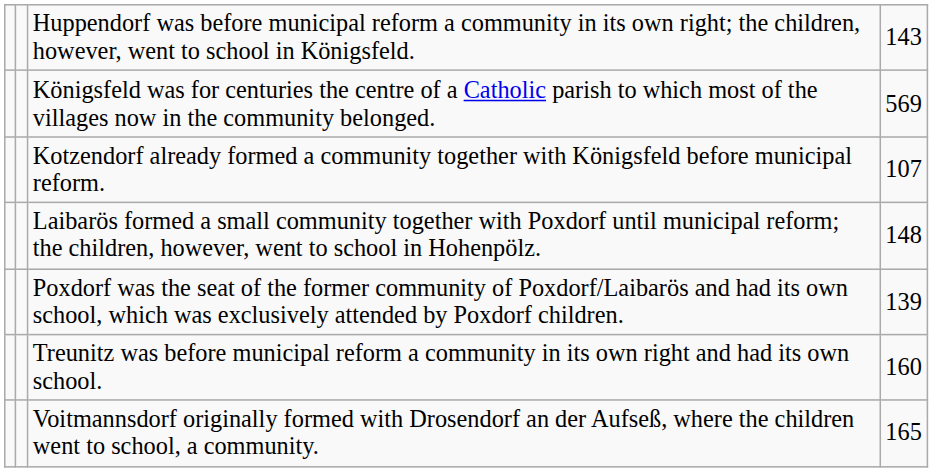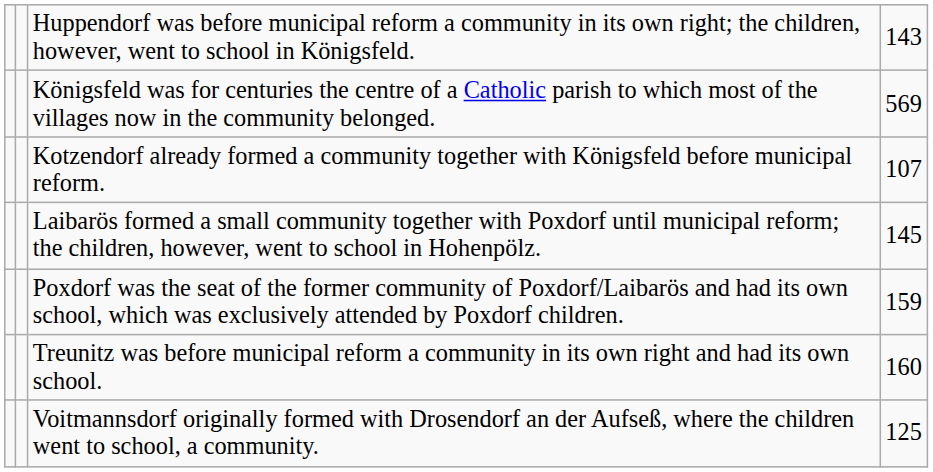(904, 235) 148 -> (904, 235) 145
(904, 301) 139 -> (904, 301) 159
(904, 433) 165 -> (904, 433) 125
